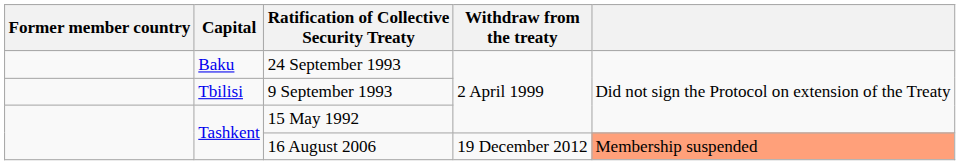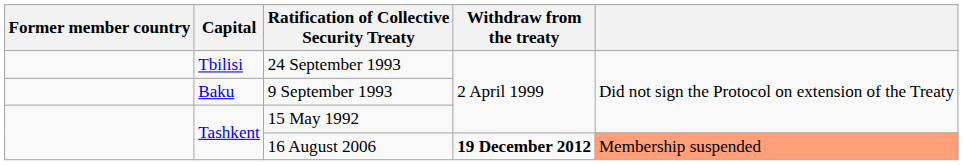(216, 64) Baku -> (221, 64) Tbilisi
(221, 91) Tbilisi -> (216, 91) Baku
(522, 145) normal -> (524, 145) bold
